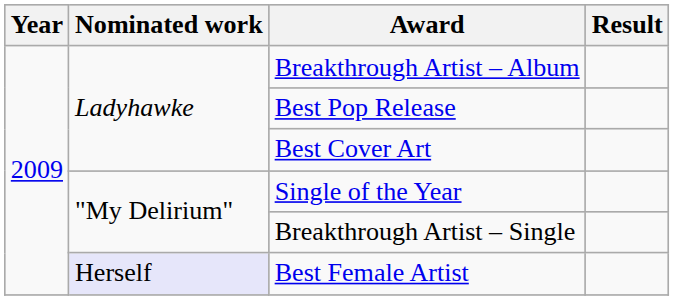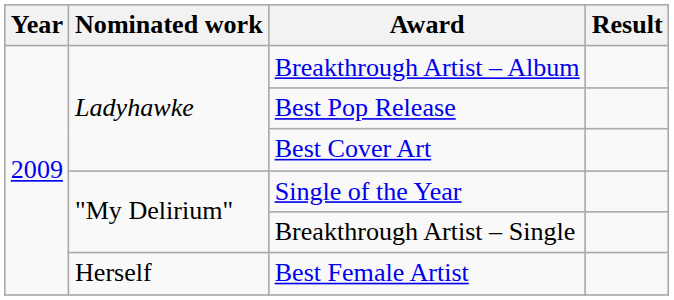(113, 273) lavender background -> (113, 273) no background
